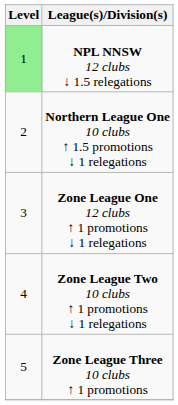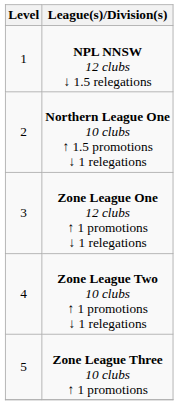(24, 58) lightgreen background -> (24, 58) no background
